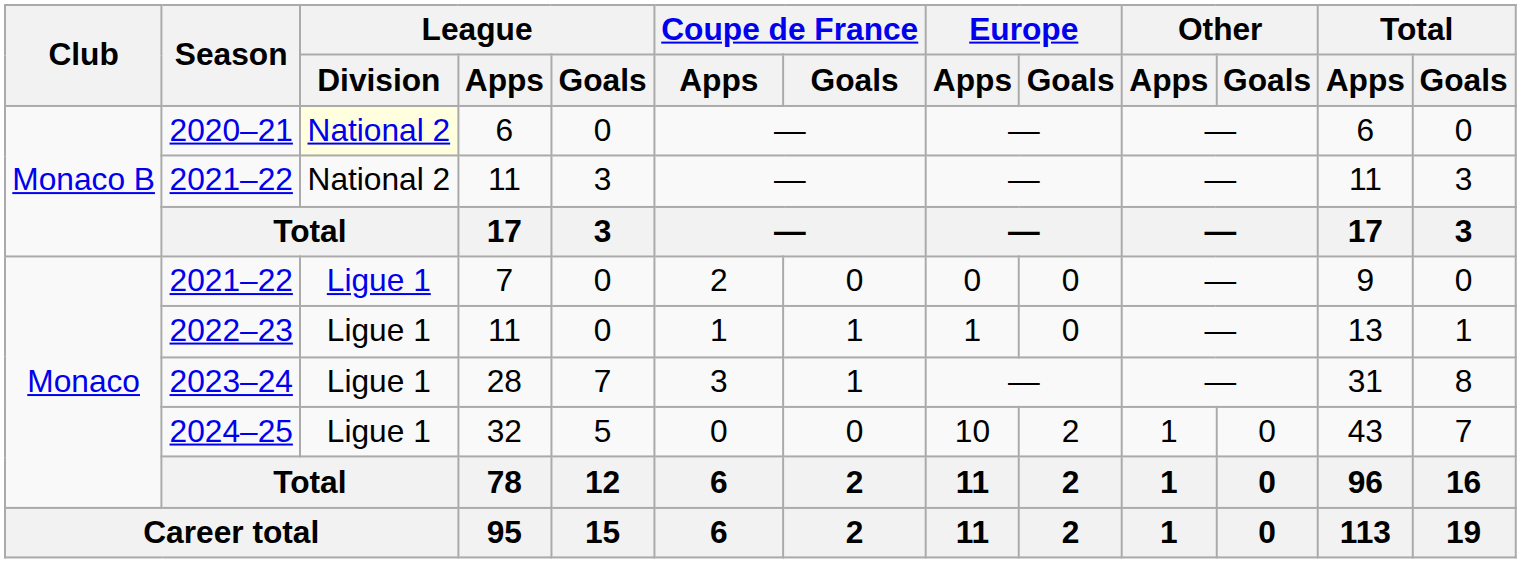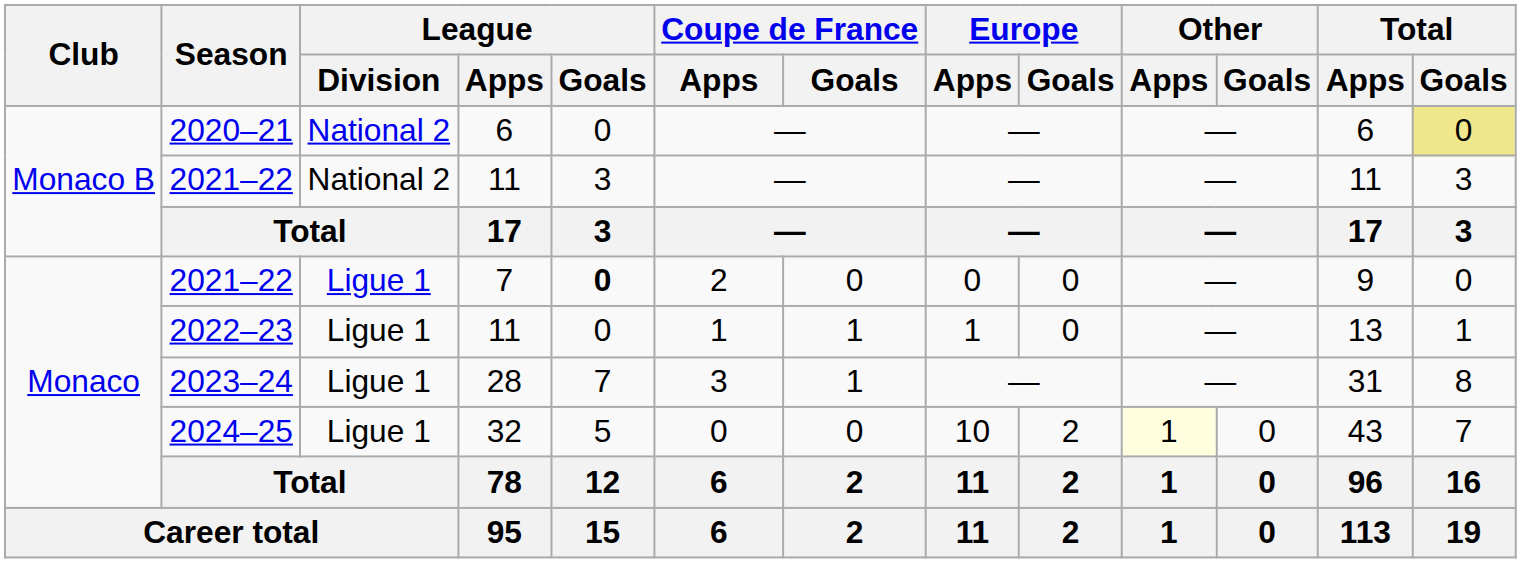(379, 130) lightyellow background -> (379, 130) no background
(1464, 130) no background -> (1464, 130) khaki background
(603, 280) normal -> (603, 280) bold
(1169, 431) no background -> (1169, 431) lightyellow background
